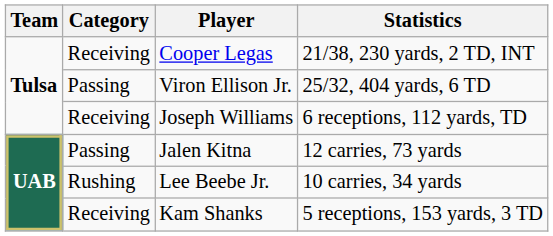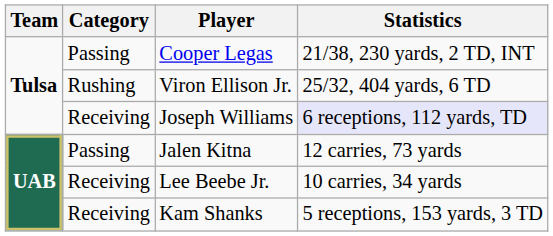(109, 53) Receiving -> (99, 53) Passing
(99, 85) Passing -> (101, 85) Rushing
(415, 117) no background -> (415, 117) lavender background
(101, 182) Rushing -> (109, 182) Receiving
